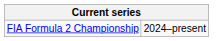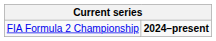(175, 28) normal -> (176, 28) bold
